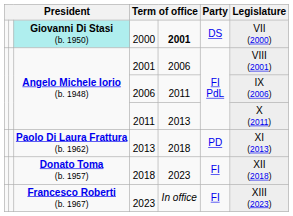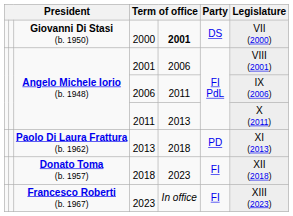(72, 34) paleturquoise background -> (72, 34) no background
